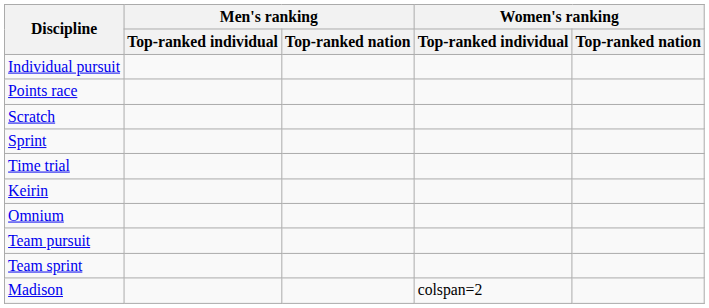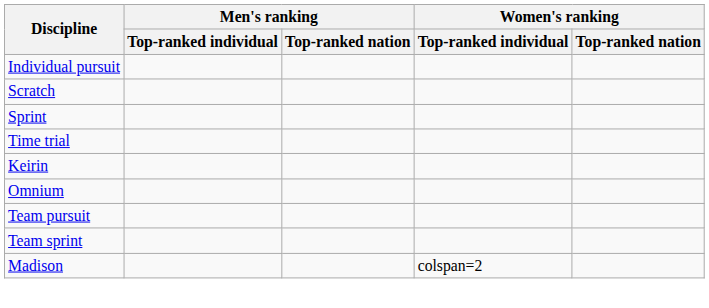- row: (43, 91)
